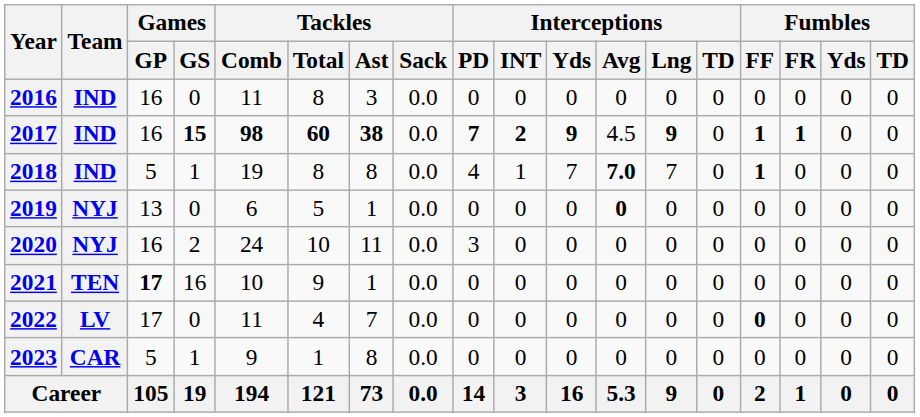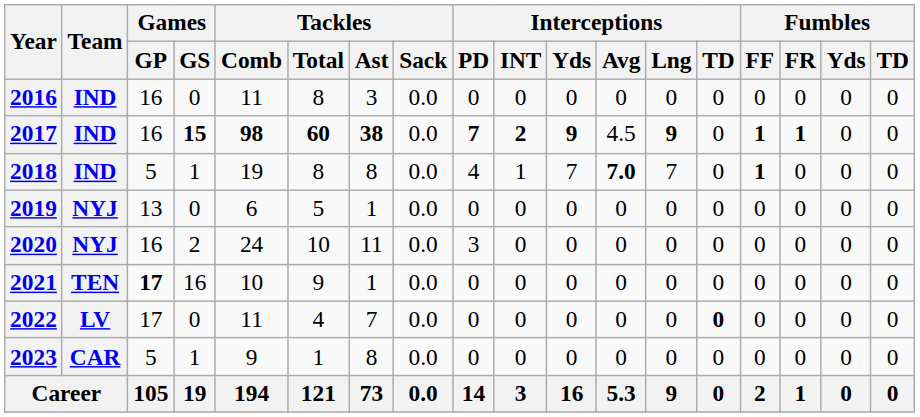(621, 208) bold -> (621, 208) normal
(718, 319) normal -> (718, 319) bold
(760, 319) bold -> (760, 319) normal
